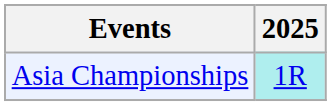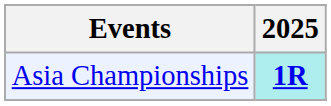(290, 75) normal -> (290, 75) bold
